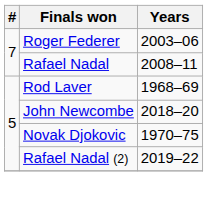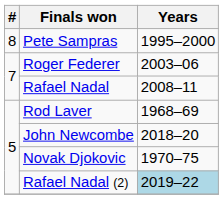+ row: (70, 40)
(170, 158) no background -> (170, 182) lightblue background
